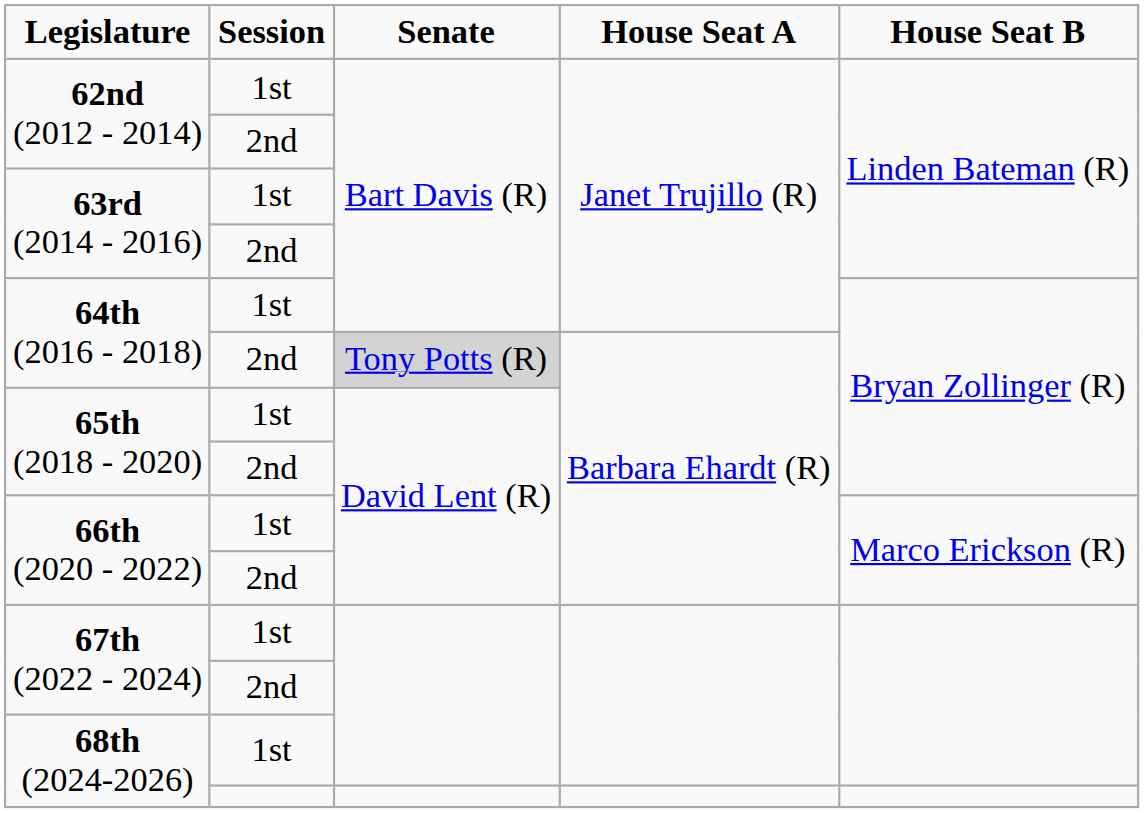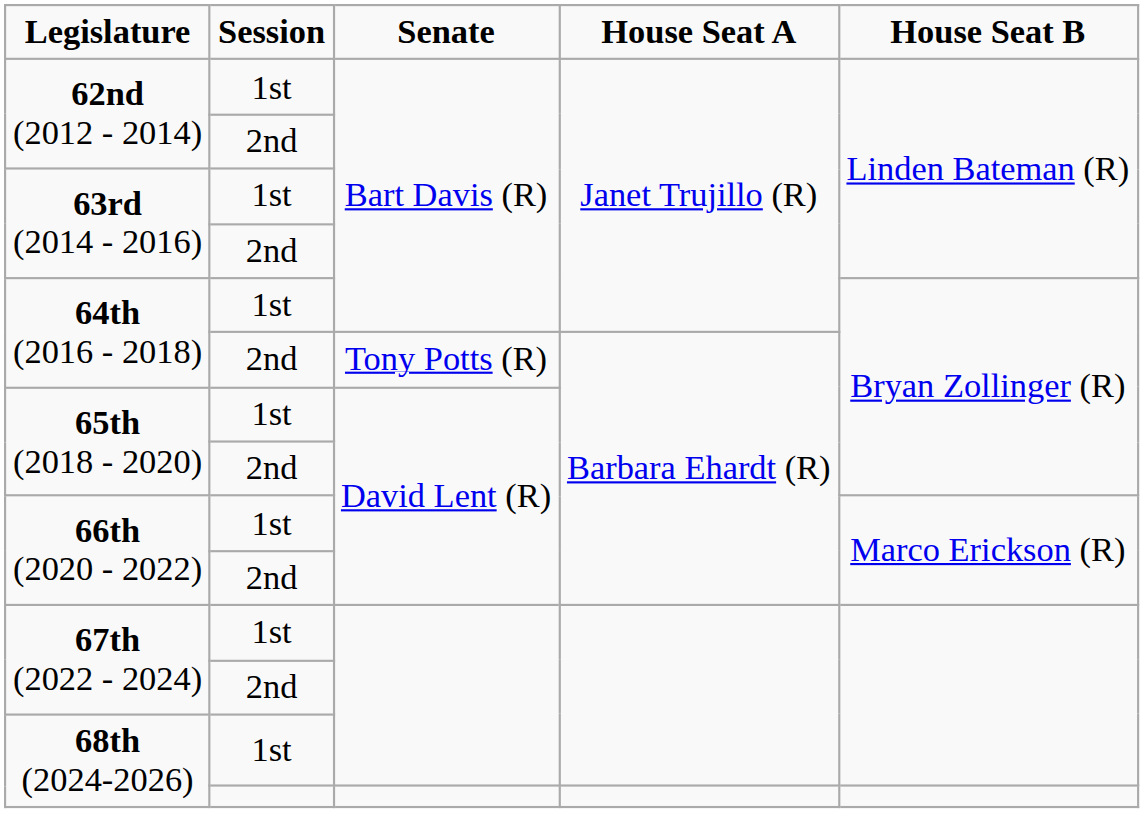(446, 359) lightgrey background -> (446, 359) no background
